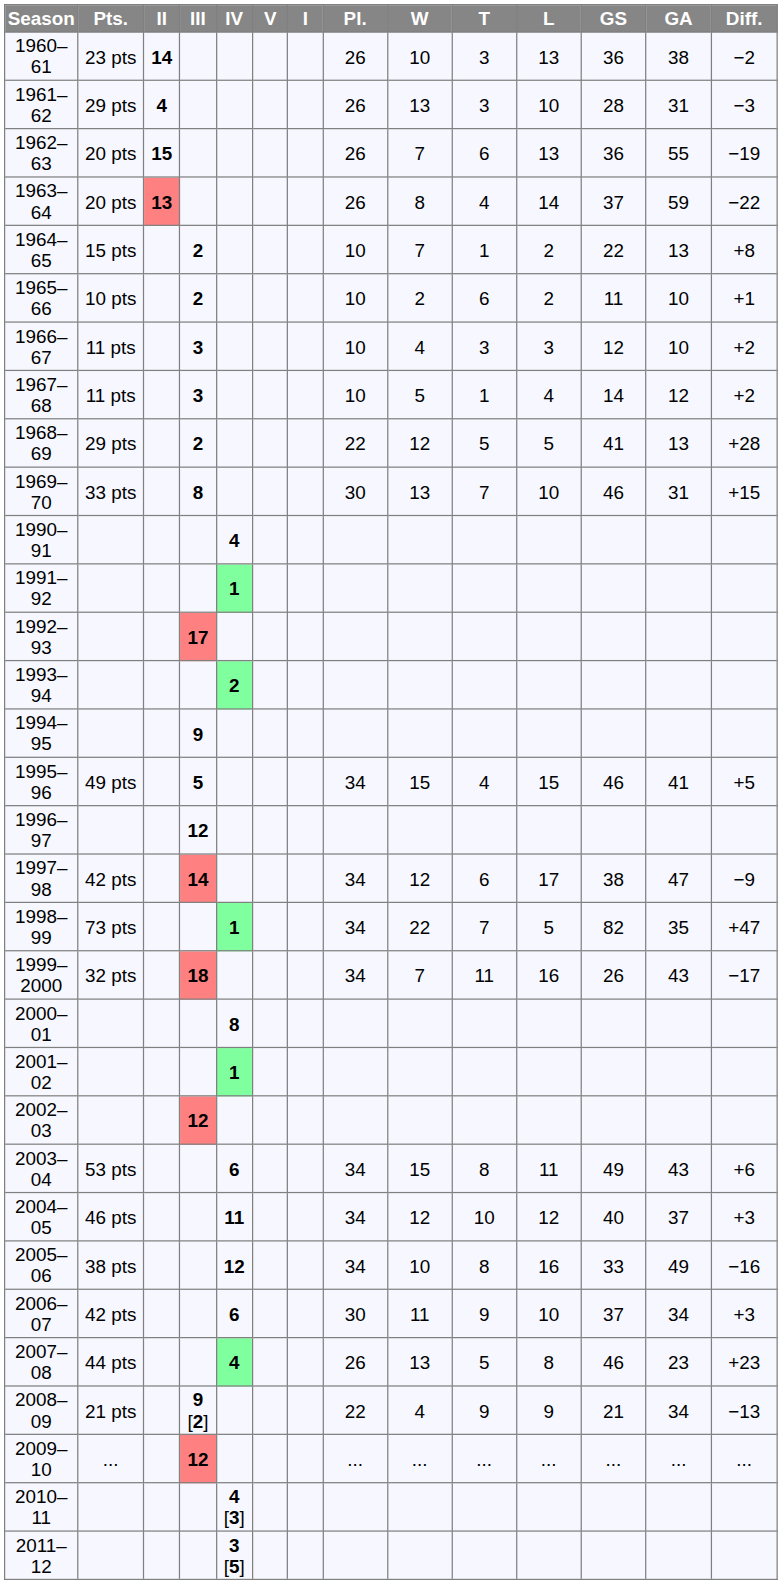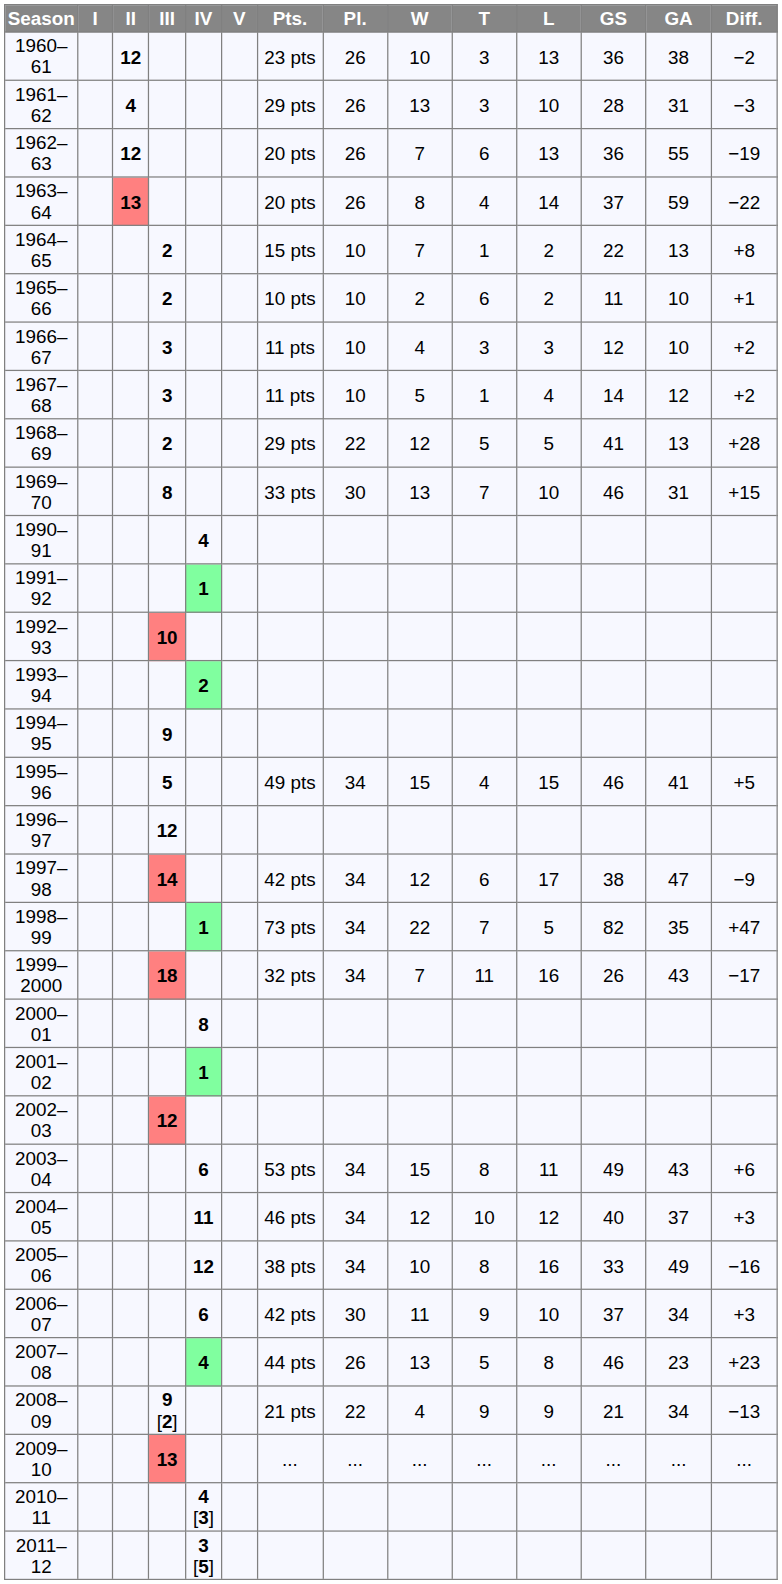columns swapped: (305, 18) <-> (111, 18)
(162, 56) 14 -> (131, 56) 12
(162, 153) 15 -> (131, 153) 12
(198, 636) 17 -> (167, 636) 10
(198, 1459) 12 -> (167, 1459) 13
